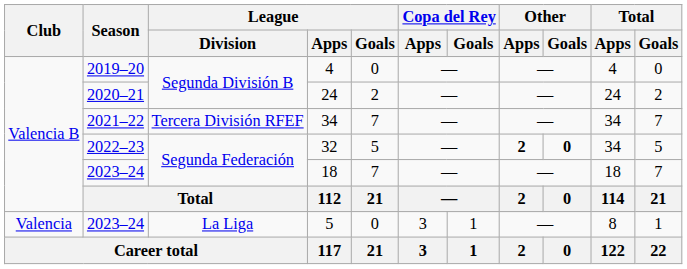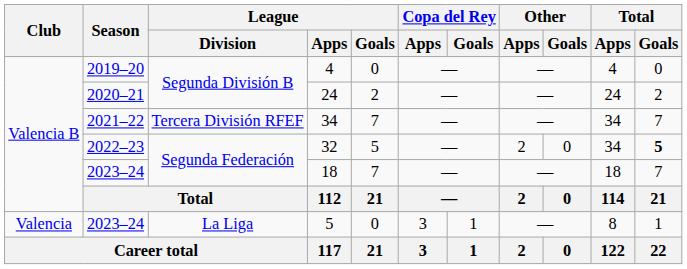(521, 146) bold -> (521, 146) normal
(567, 146) bold -> (567, 146) normal
(658, 146) normal -> (658, 146) bold
